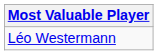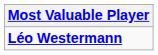(62, 38) normal -> (65, 38) bold
